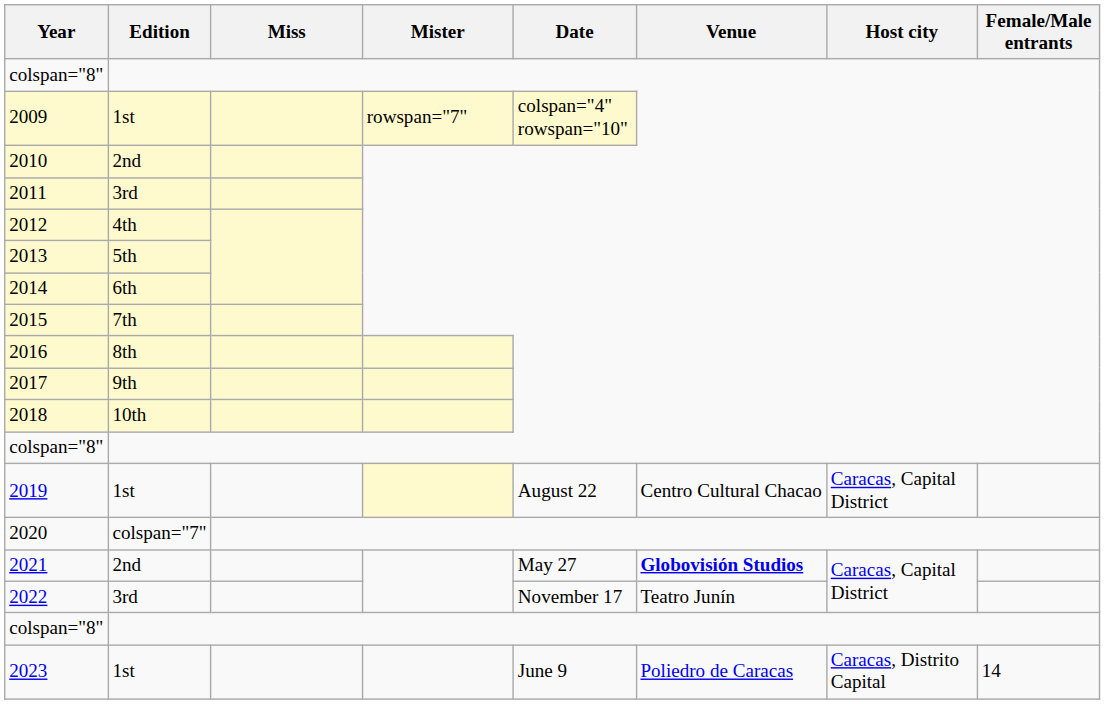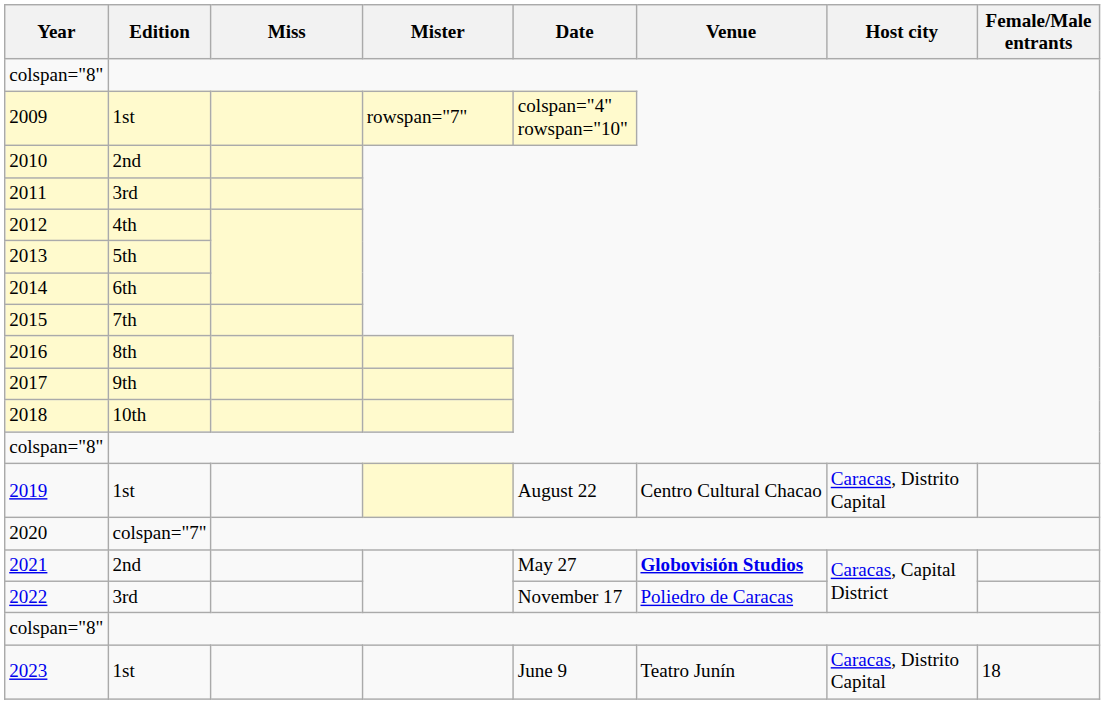(893, 490) Caracas, Capital District -> (895, 490) Caracas, Distrito Capital
(688, 597) Teatro Junín -> (717, 597) Poliedro de Caracas
(717, 672) Poliedro de Caracas -> (688, 672) Teatro Junín
(991, 672) 14 -> (991, 672) 18
